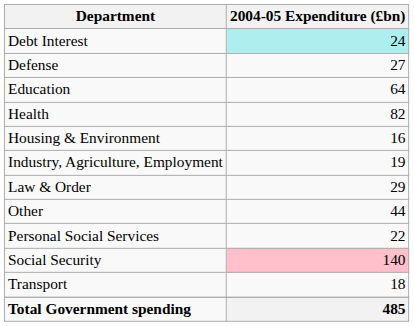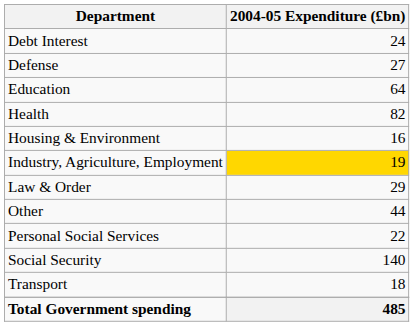(398, 41) paleturquoise background -> (398, 41) no background
(398, 162) no background -> (398, 162) gold background
(394, 260) pink background -> (394, 260) no background
